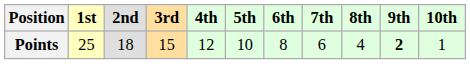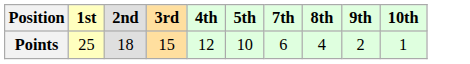- column: (283, 17)
(399, 44) bold -> (361, 44) normal
